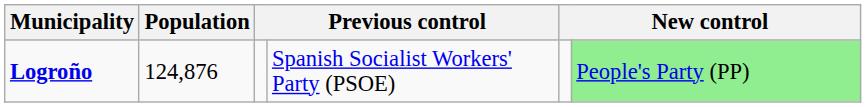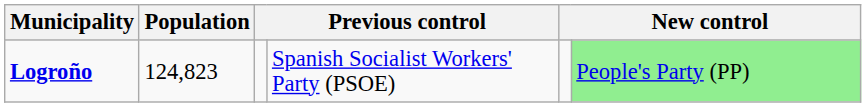(181, 70) 124,876 -> (181, 70) 124,823
